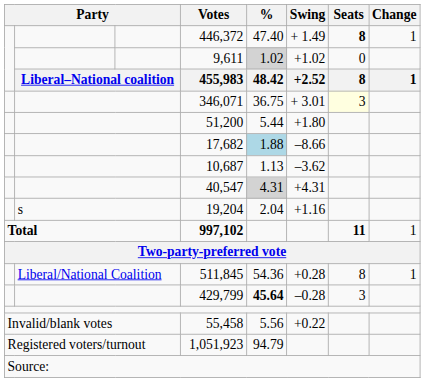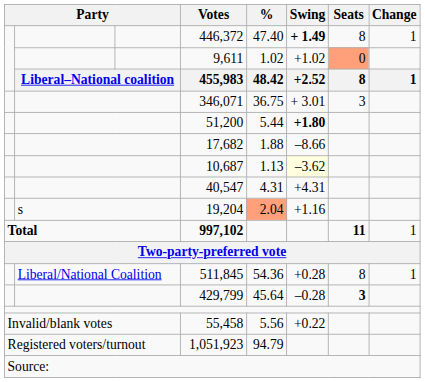(308, 36) normal -> (308, 36) bold
(362, 36) bold -> (362, 36) normal
(272, 58) lightgrey background -> (272, 58) no background
(362, 58) no background -> (362, 58) lightsalmon background
(362, 101) lightyellow background -> (362, 101) no background
(310, 123) normal -> (310, 123) bold
(272, 144) lightblue background -> (272, 144) no background
(310, 166) no background -> (310, 166) lightyellow background
(272, 187) lightgrey background -> (272, 187) no background
(272, 209) no background -> (272, 209) lightsalmon background
(268, 295) bold -> (268, 295) normal
(362, 295) normal -> (362, 295) bold
